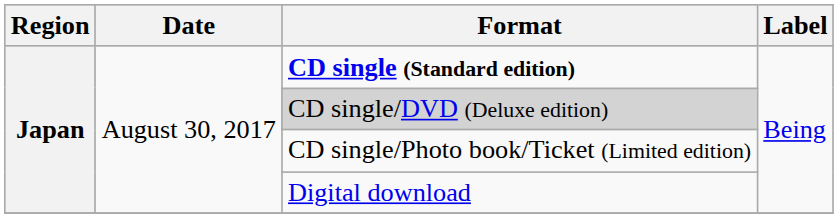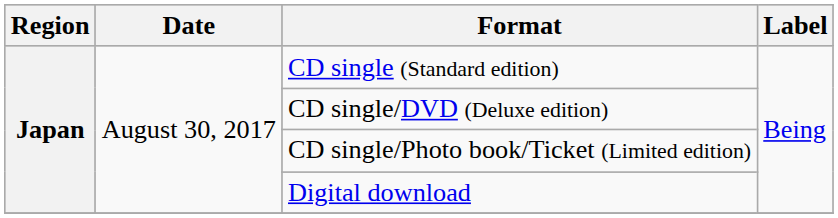(432, 66) bold -> (423, 66) normal
(448, 108) lightgrey background -> (448, 108) no background
